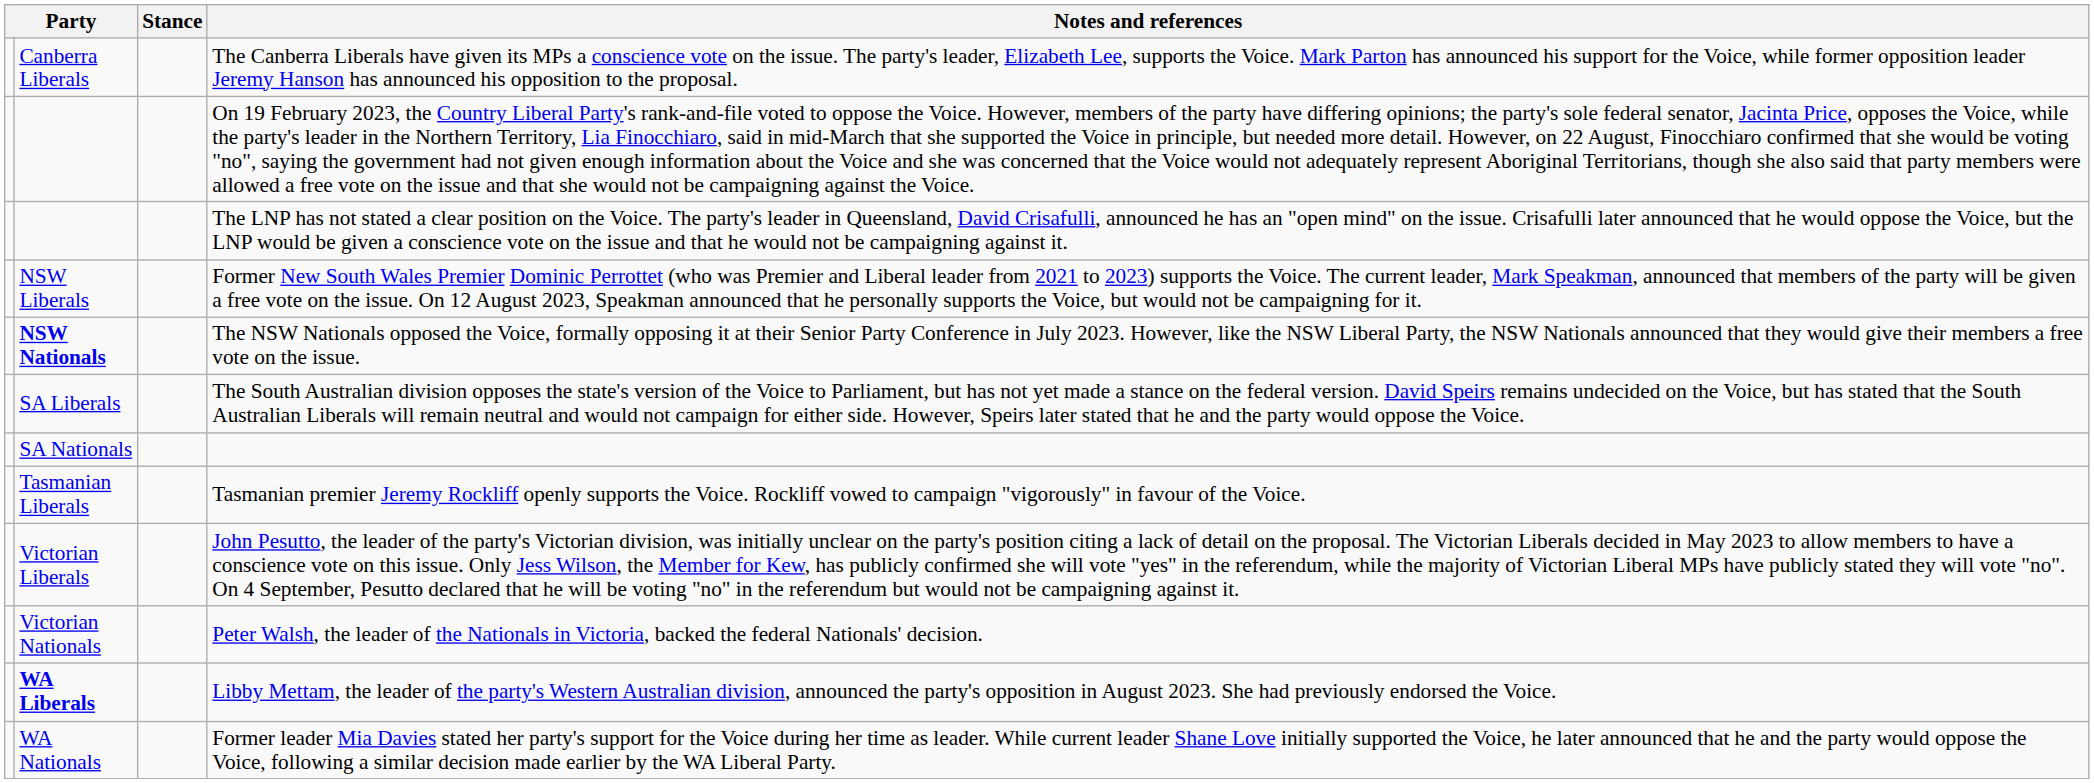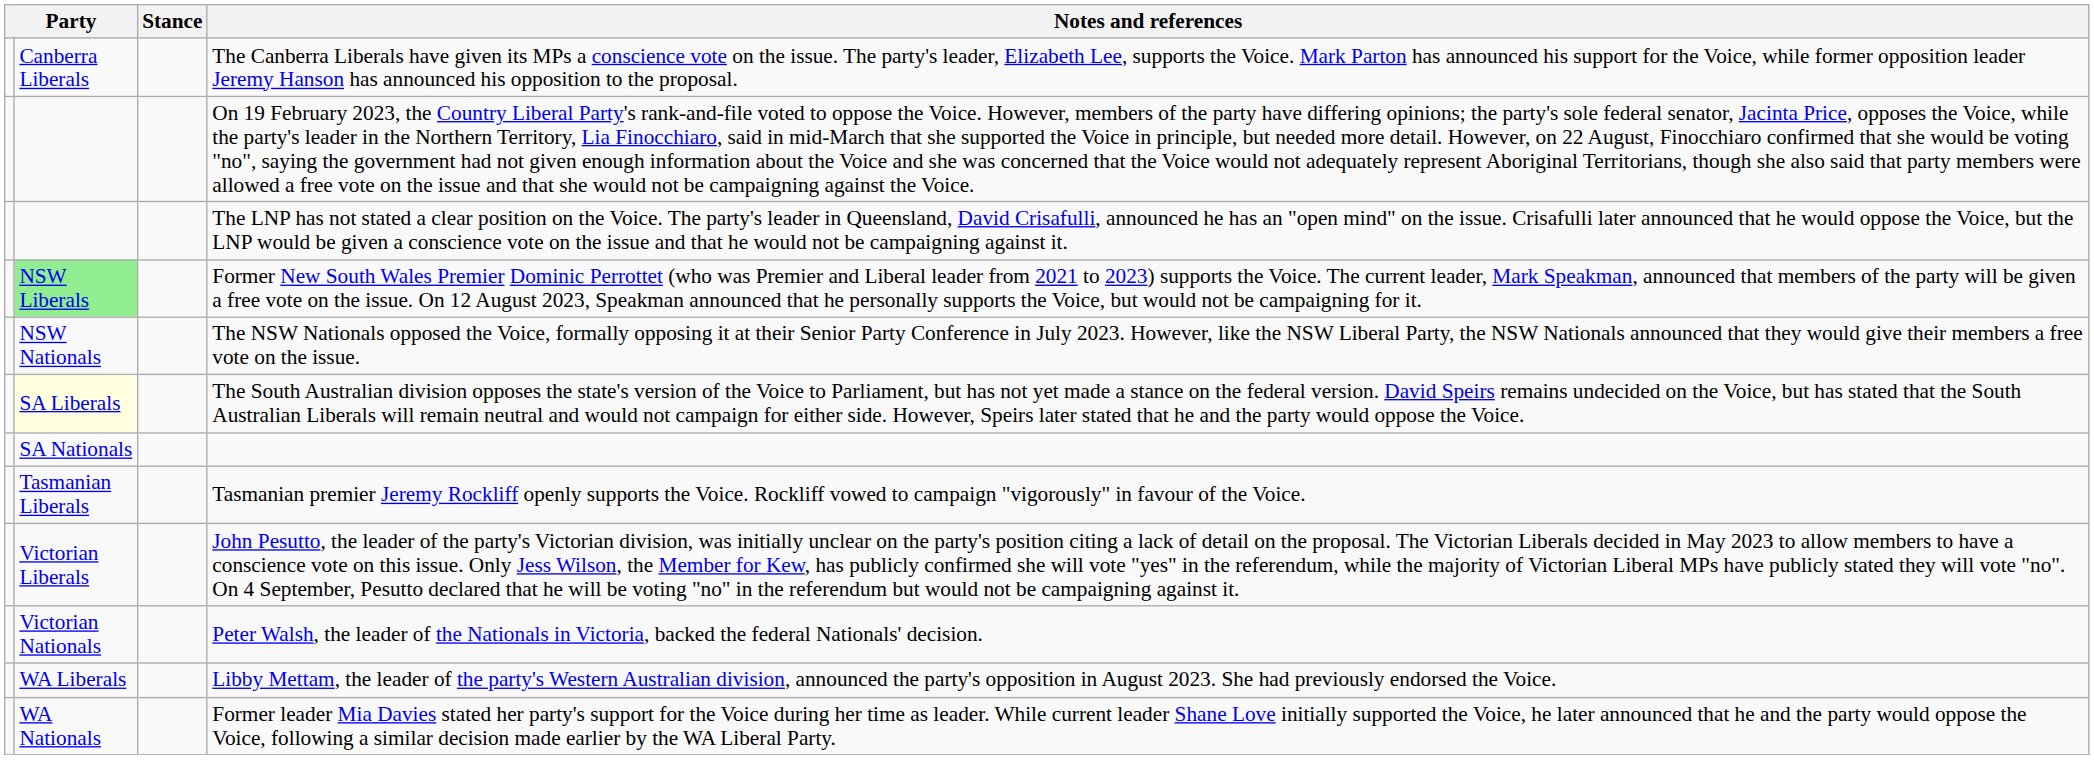(54, 288) no background -> (54, 288) lightgreen background
(63, 345) bold -> (60, 345) normal
(70, 403) no background -> (70, 403) lightyellow background
(57, 691) bold -> (73, 679) normal
